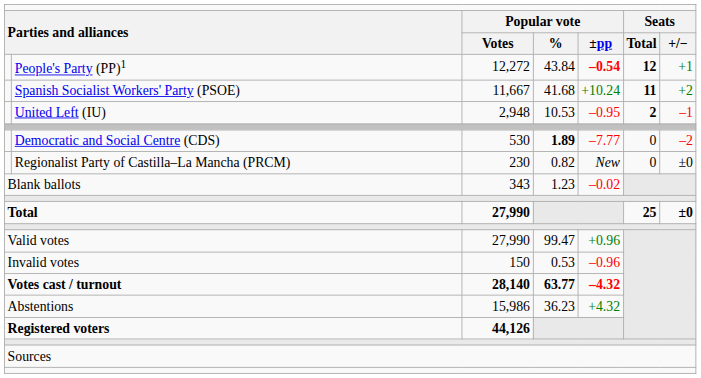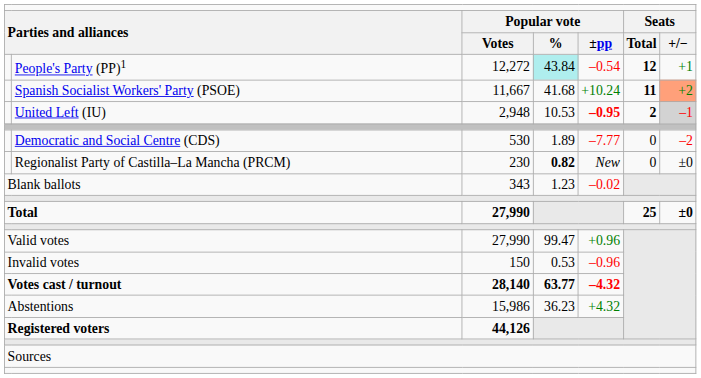(560, 67) no background -> (560, 67) paleturquoise background
(605, 67) bold -> (605, 67) normal
(686, 90) no background -> (686, 90) lightsalmon background
(605, 112) normal -> (605, 112) bold
(686, 112) no background -> (686, 112) lightgrey background
(563, 140) bold -> (563, 140) normal
(563, 162) normal -> (563, 162) bold
